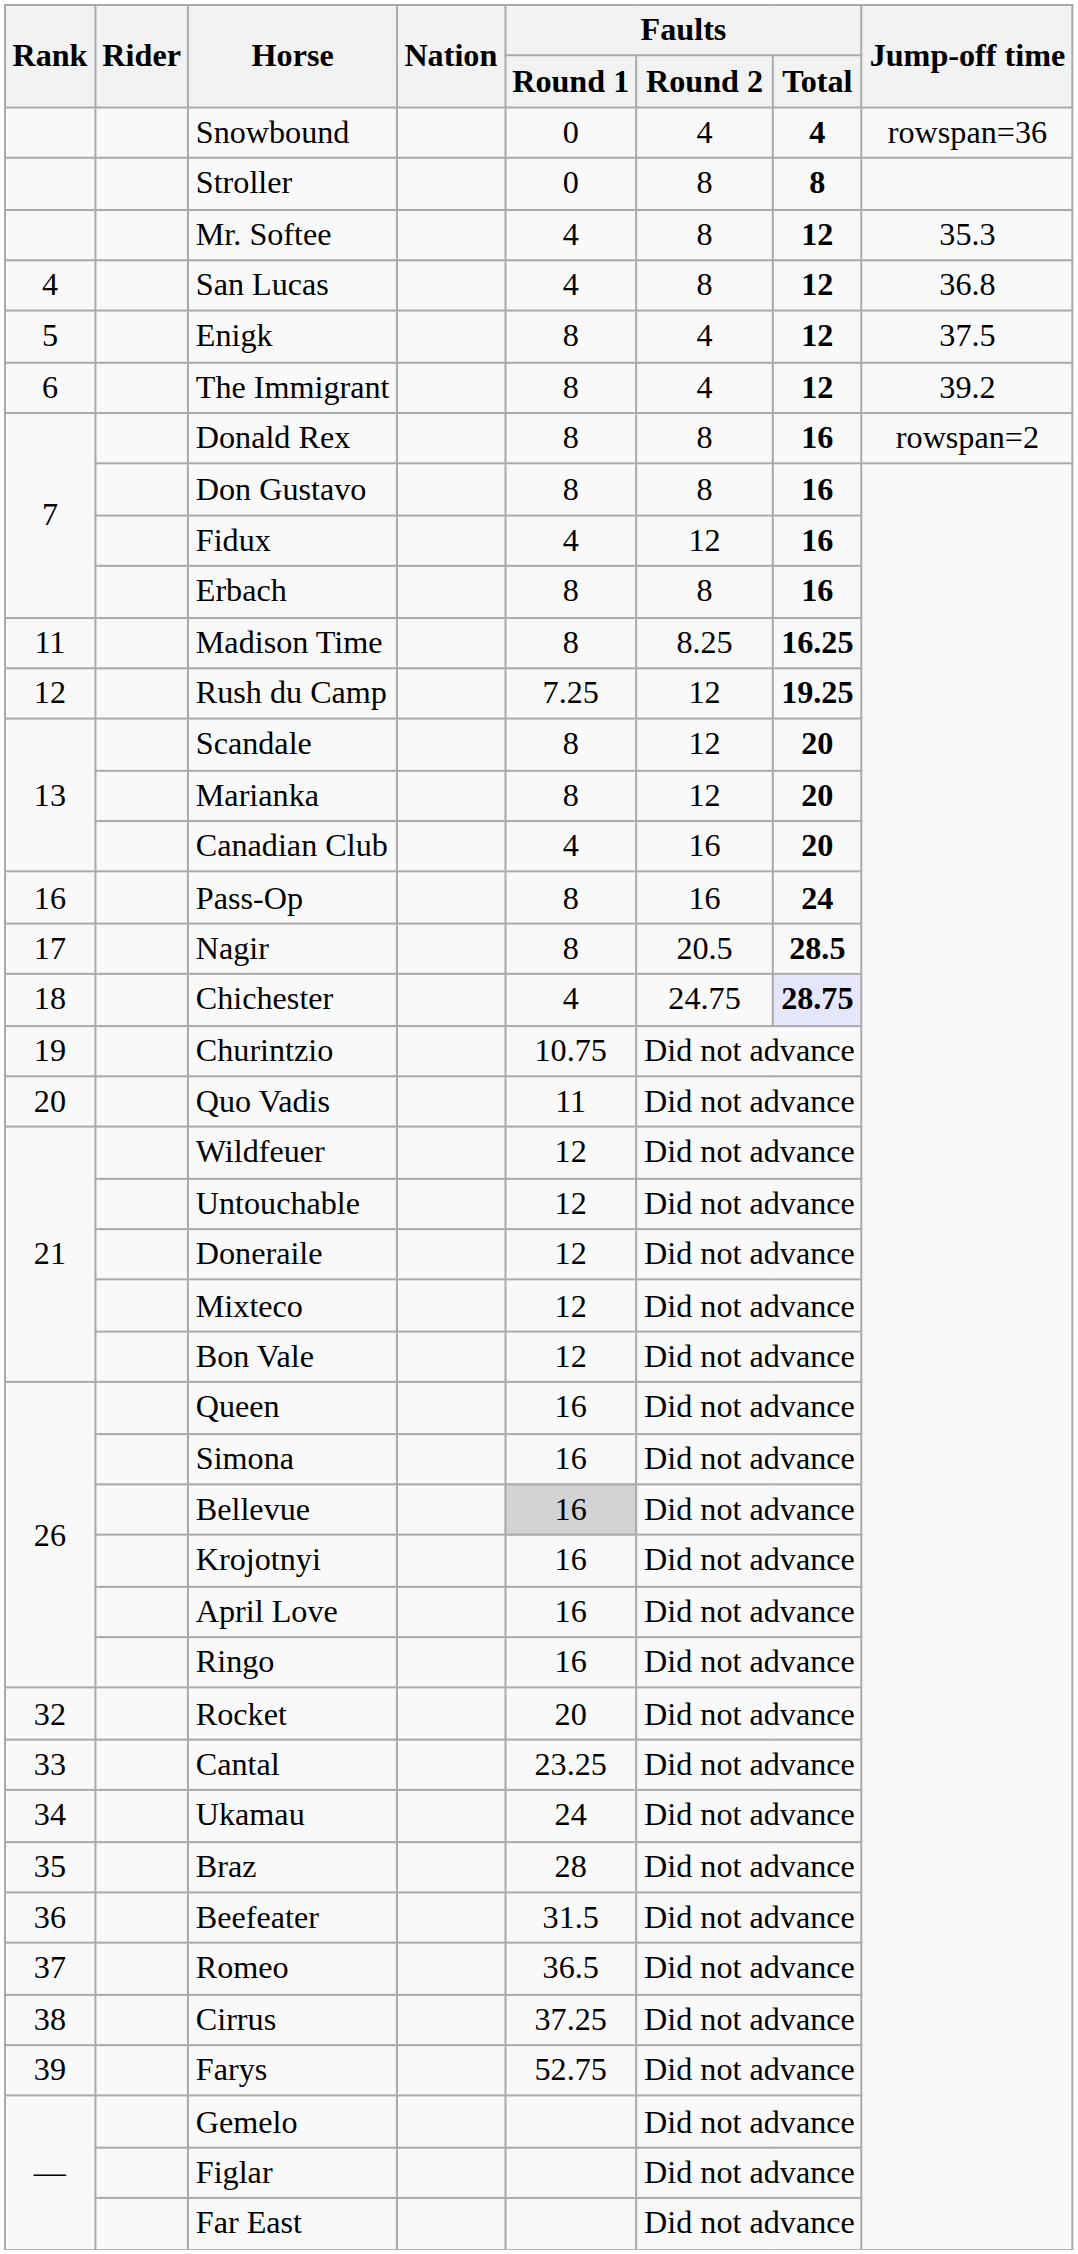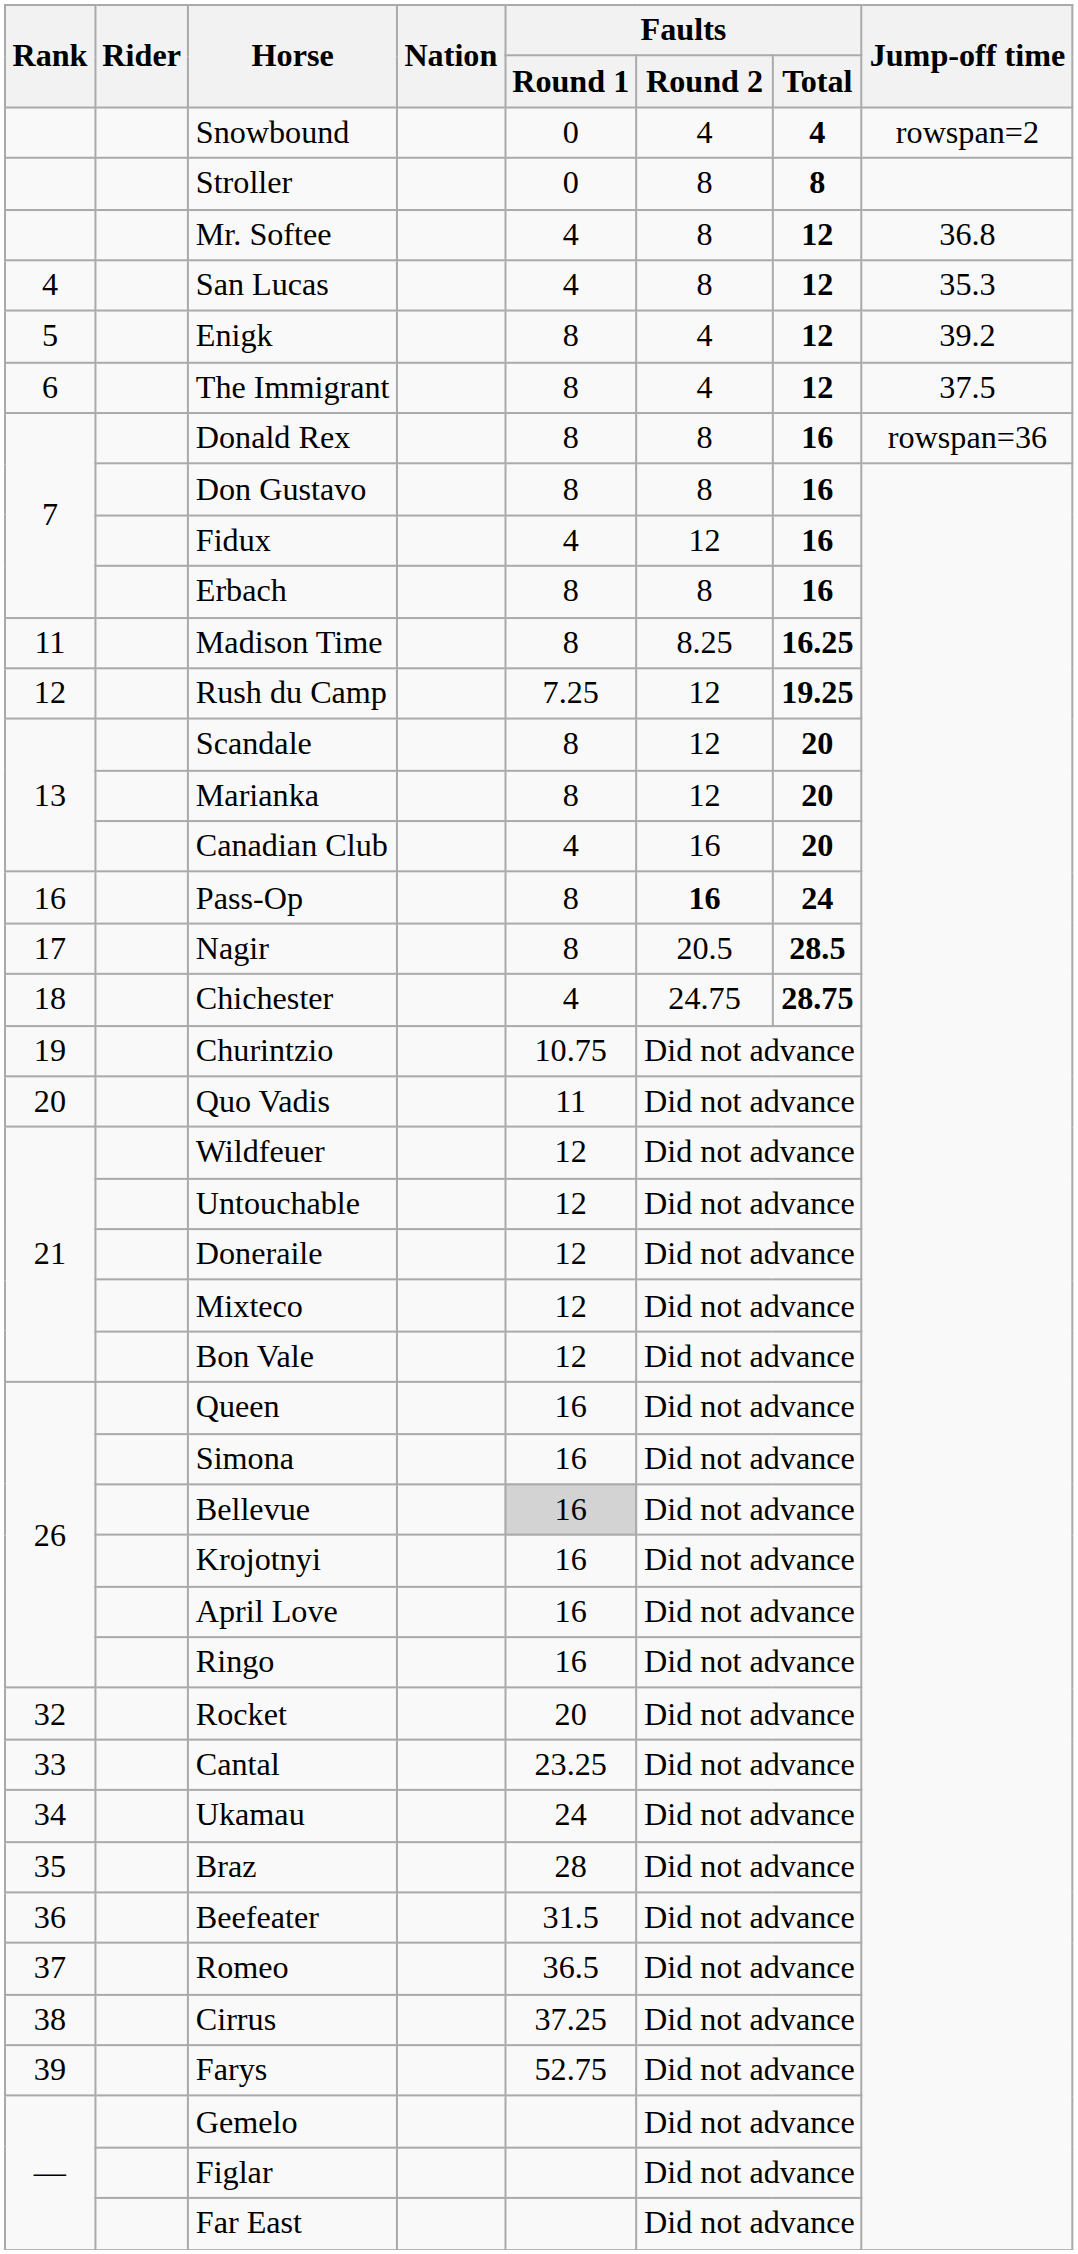(967, 132) rowspan=36 -> (967, 132) rowspan=2
(967, 234) 35.3 -> (967, 234) 36.8
(967, 285) 36.8 -> (967, 285) 35.3
(967, 336) 37.5 -> (967, 336) 39.2
(967, 387) 39.2 -> (967, 387) 37.5
(967, 438) rowspan=2 -> (967, 438) rowspan=36
(705, 897) normal -> (705, 897) bold
(817, 999) lavender background -> (817, 999) no background
